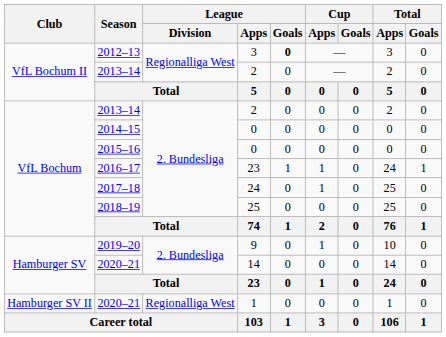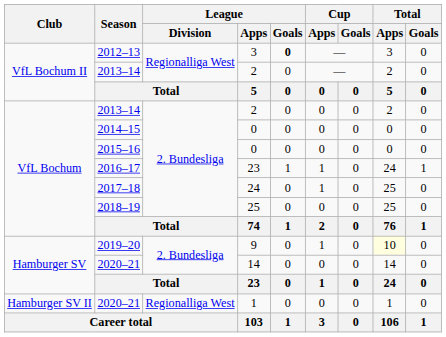(390, 245) no background -> (390, 245) lightyellow background
